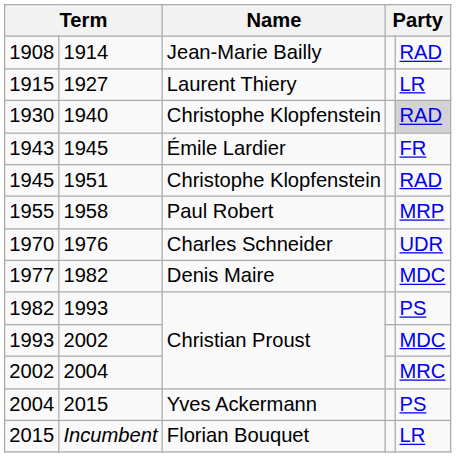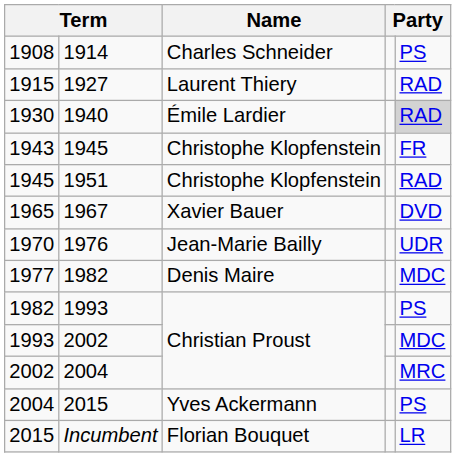(244, 52) Jean-Marie Bailly -> (250, 52) Charles Schneider
(421, 52) RAD -> (413, 52) PS
(412, 84) LR -> (421, 84) RAD
(274, 116) Christophe Klopfenstein -> (226, 116) Émile Lardier
(226, 148) Émile Lardier -> (274, 148) Christophe Klopfenstein
- row: (32, 212)
+ row: (32, 212)
(250, 244) Charles Schneider -> (244, 244) Jean-Marie Bailly
